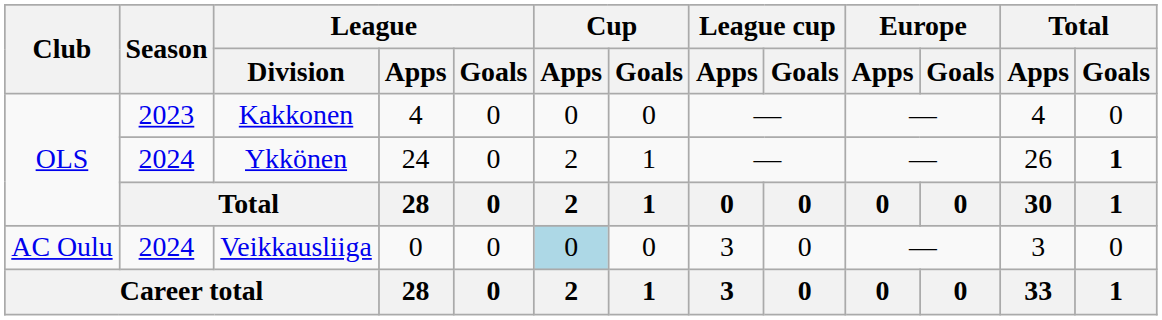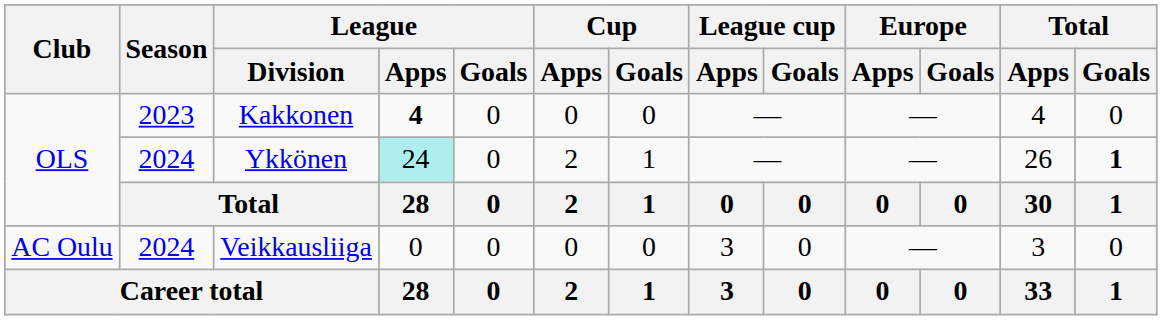(416, 114) normal -> (416, 114) bold
(416, 159) no background -> (416, 159) paleturquoise background
(571, 247) lightblue background -> (571, 247) no background
